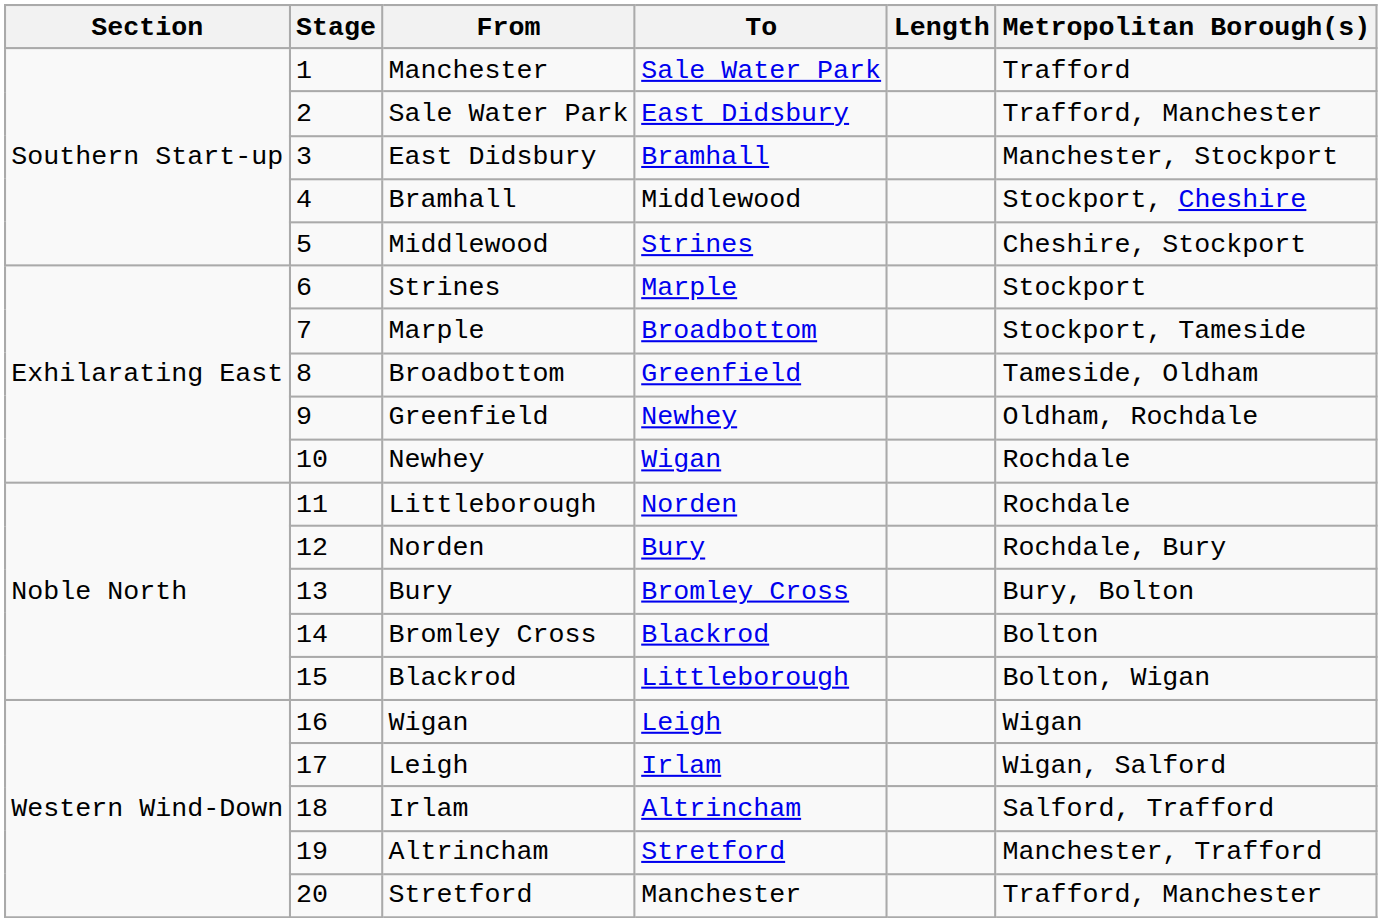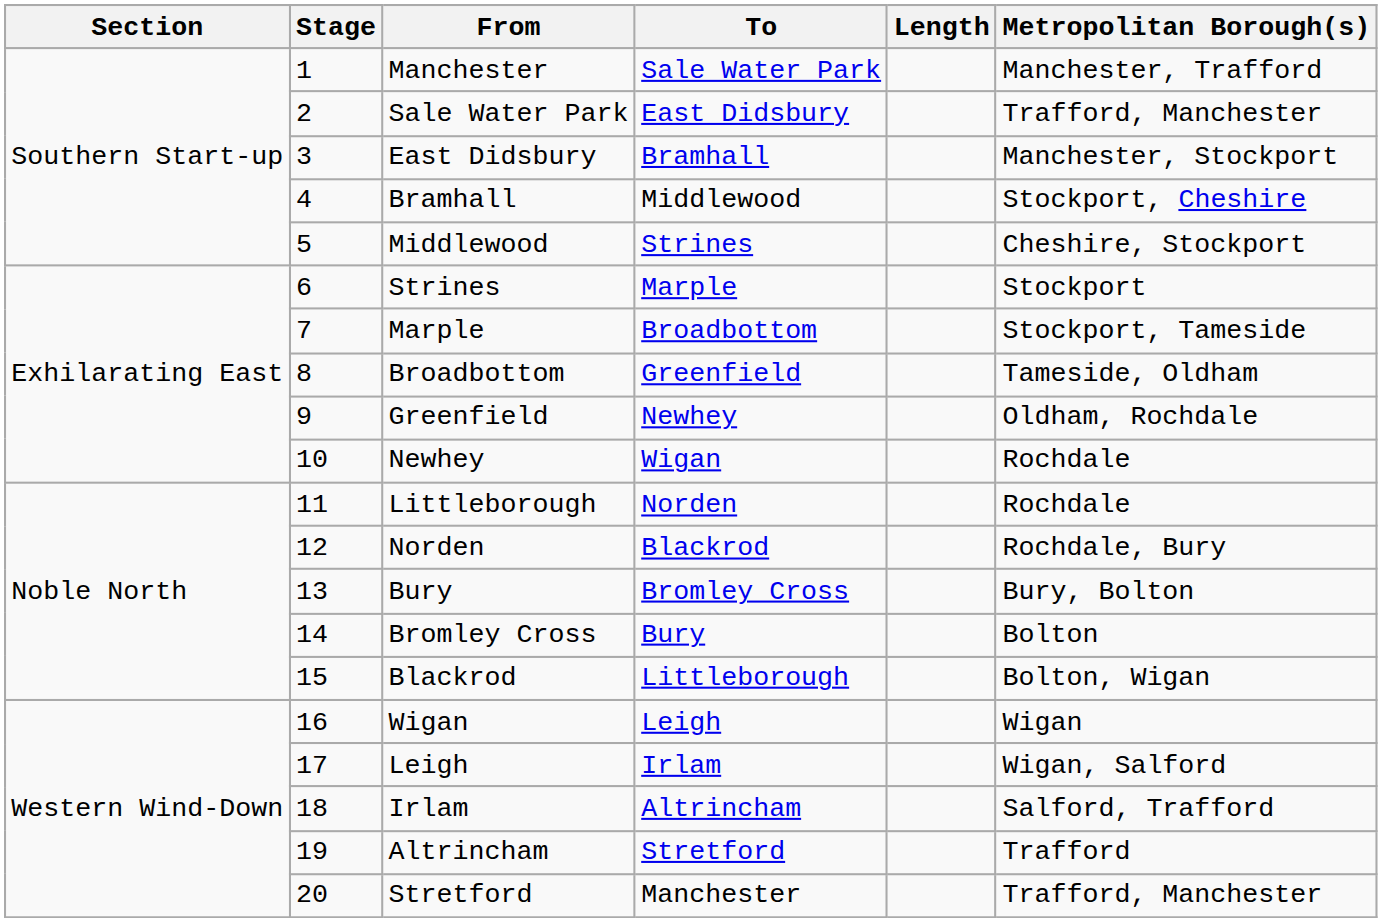(1066, 70) Trafford -> (1162, 70) Manchester, Trafford
(673, 548) Bury -> (705, 548) Blackrod
(705, 635) Blackrod -> (673, 635) Bury
(1162, 852) Manchester, Trafford -> (1066, 852) Trafford
